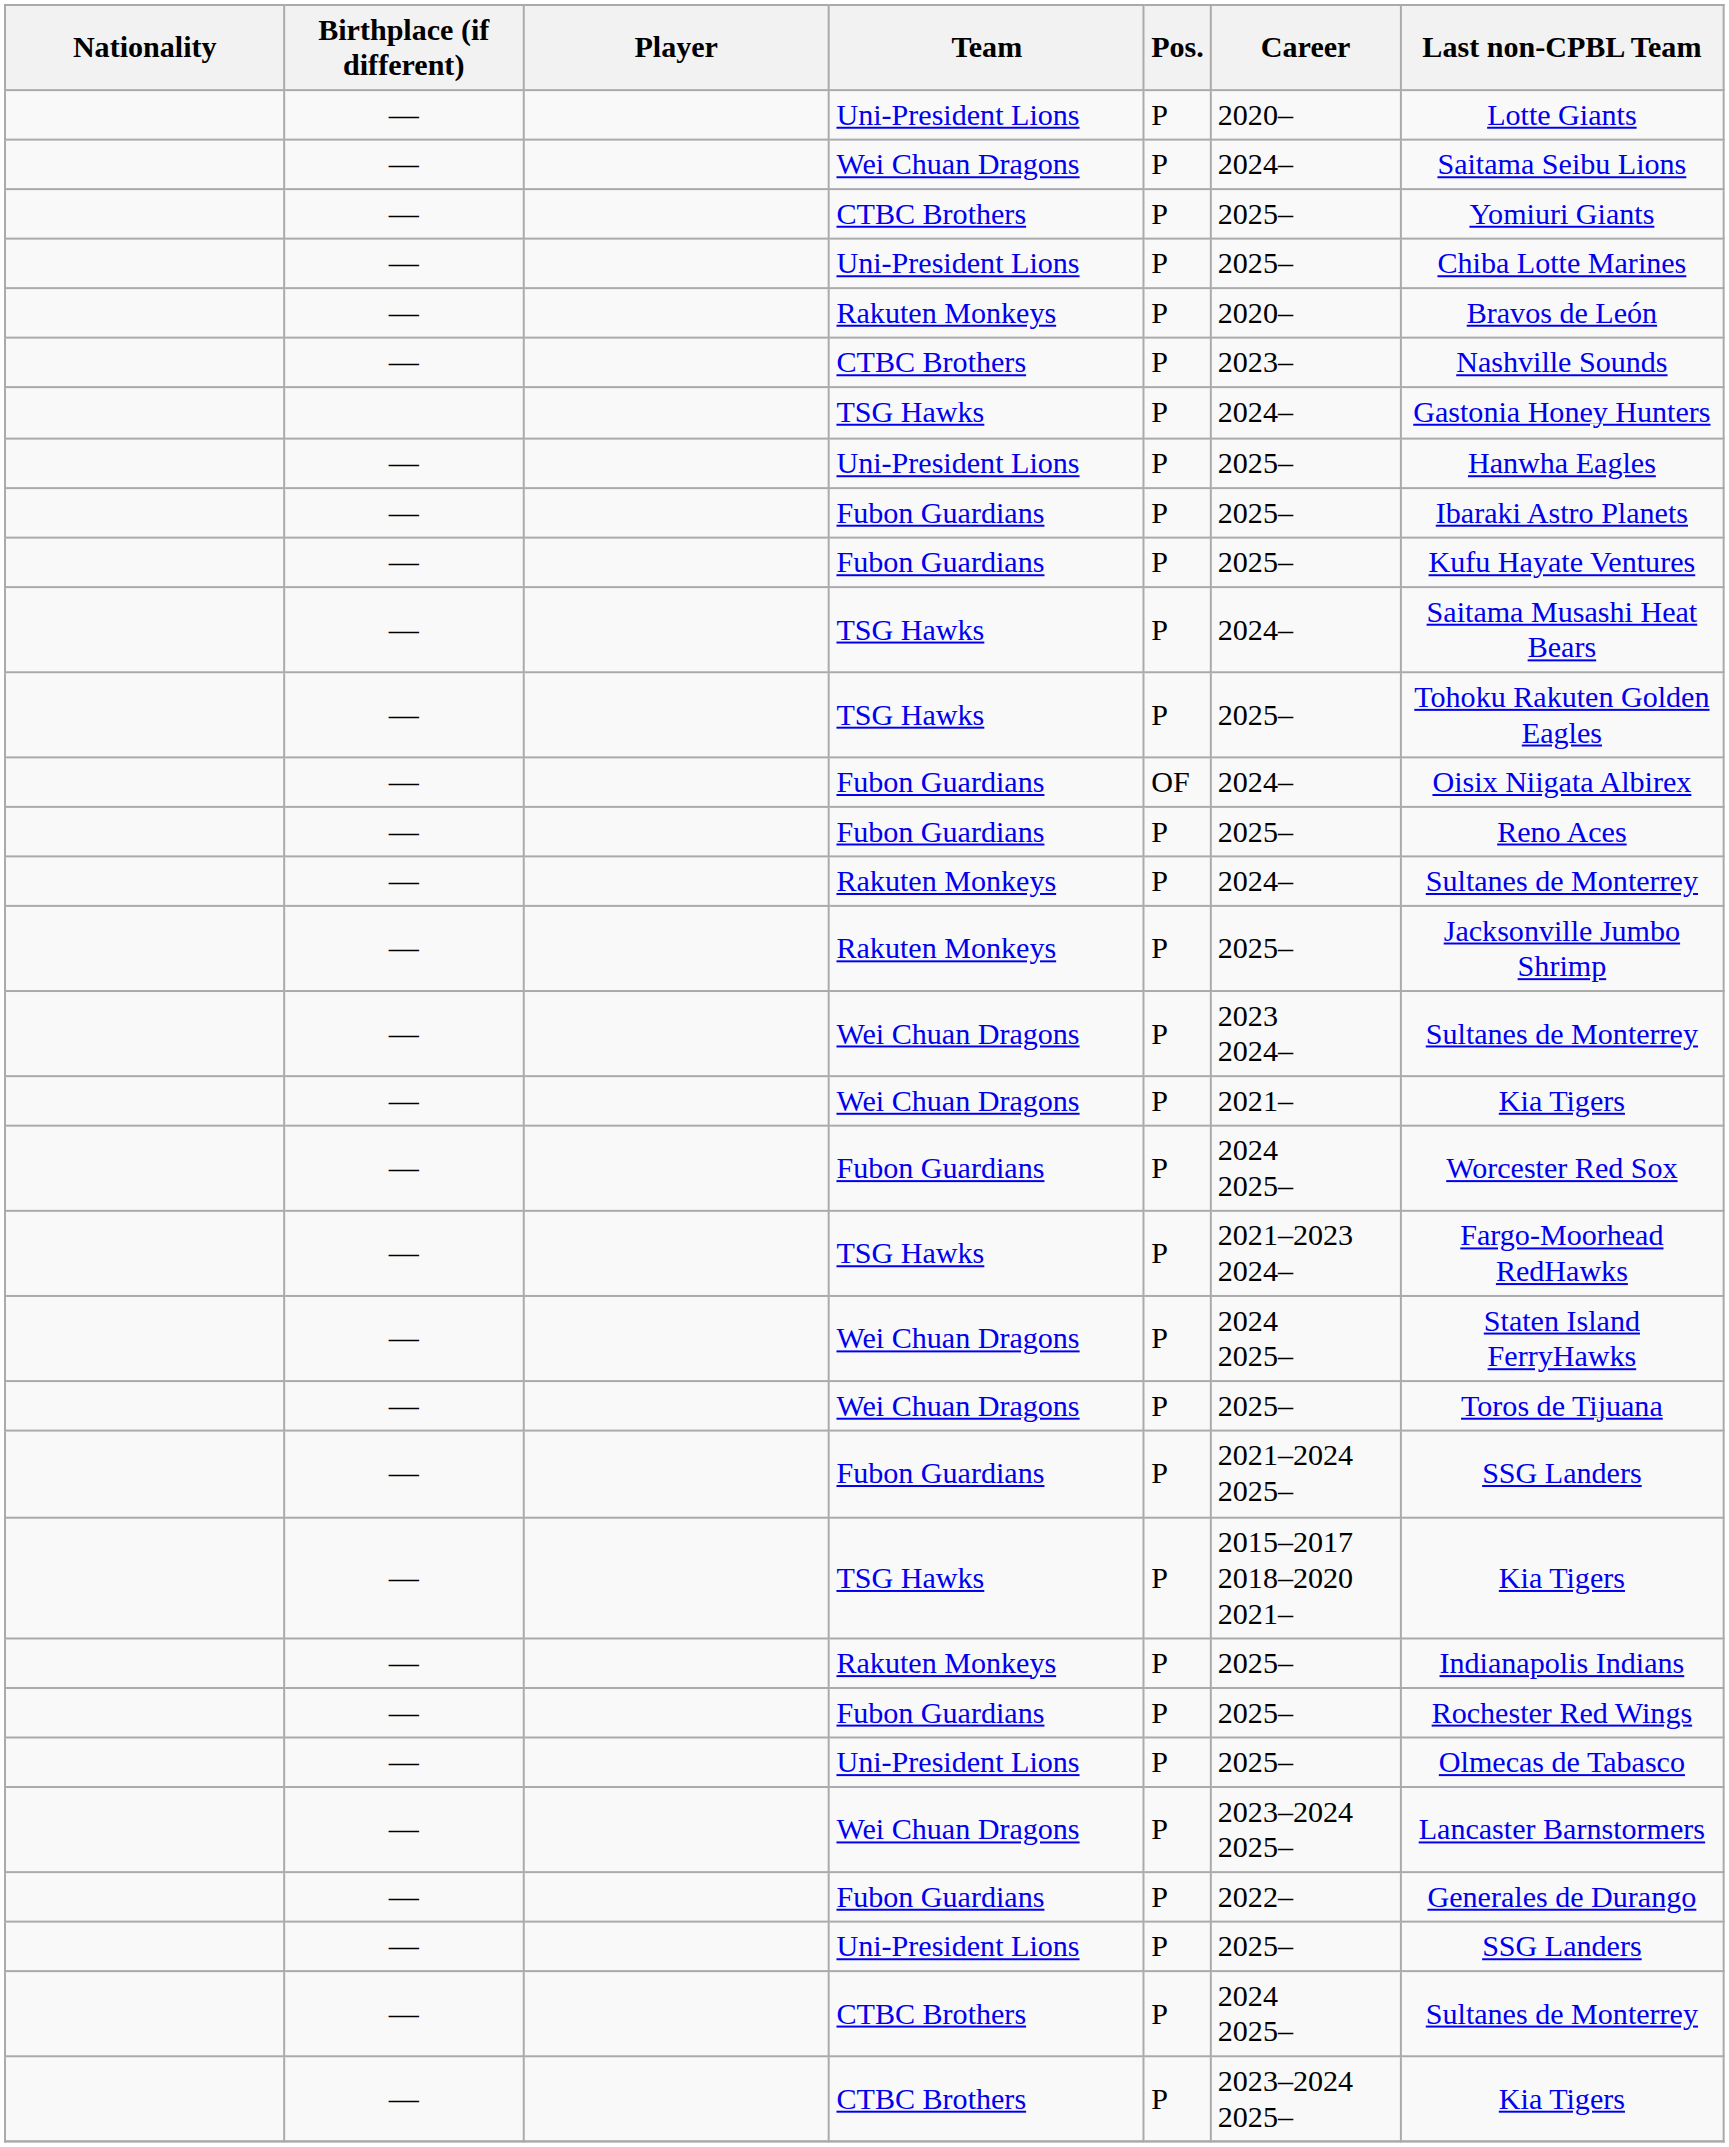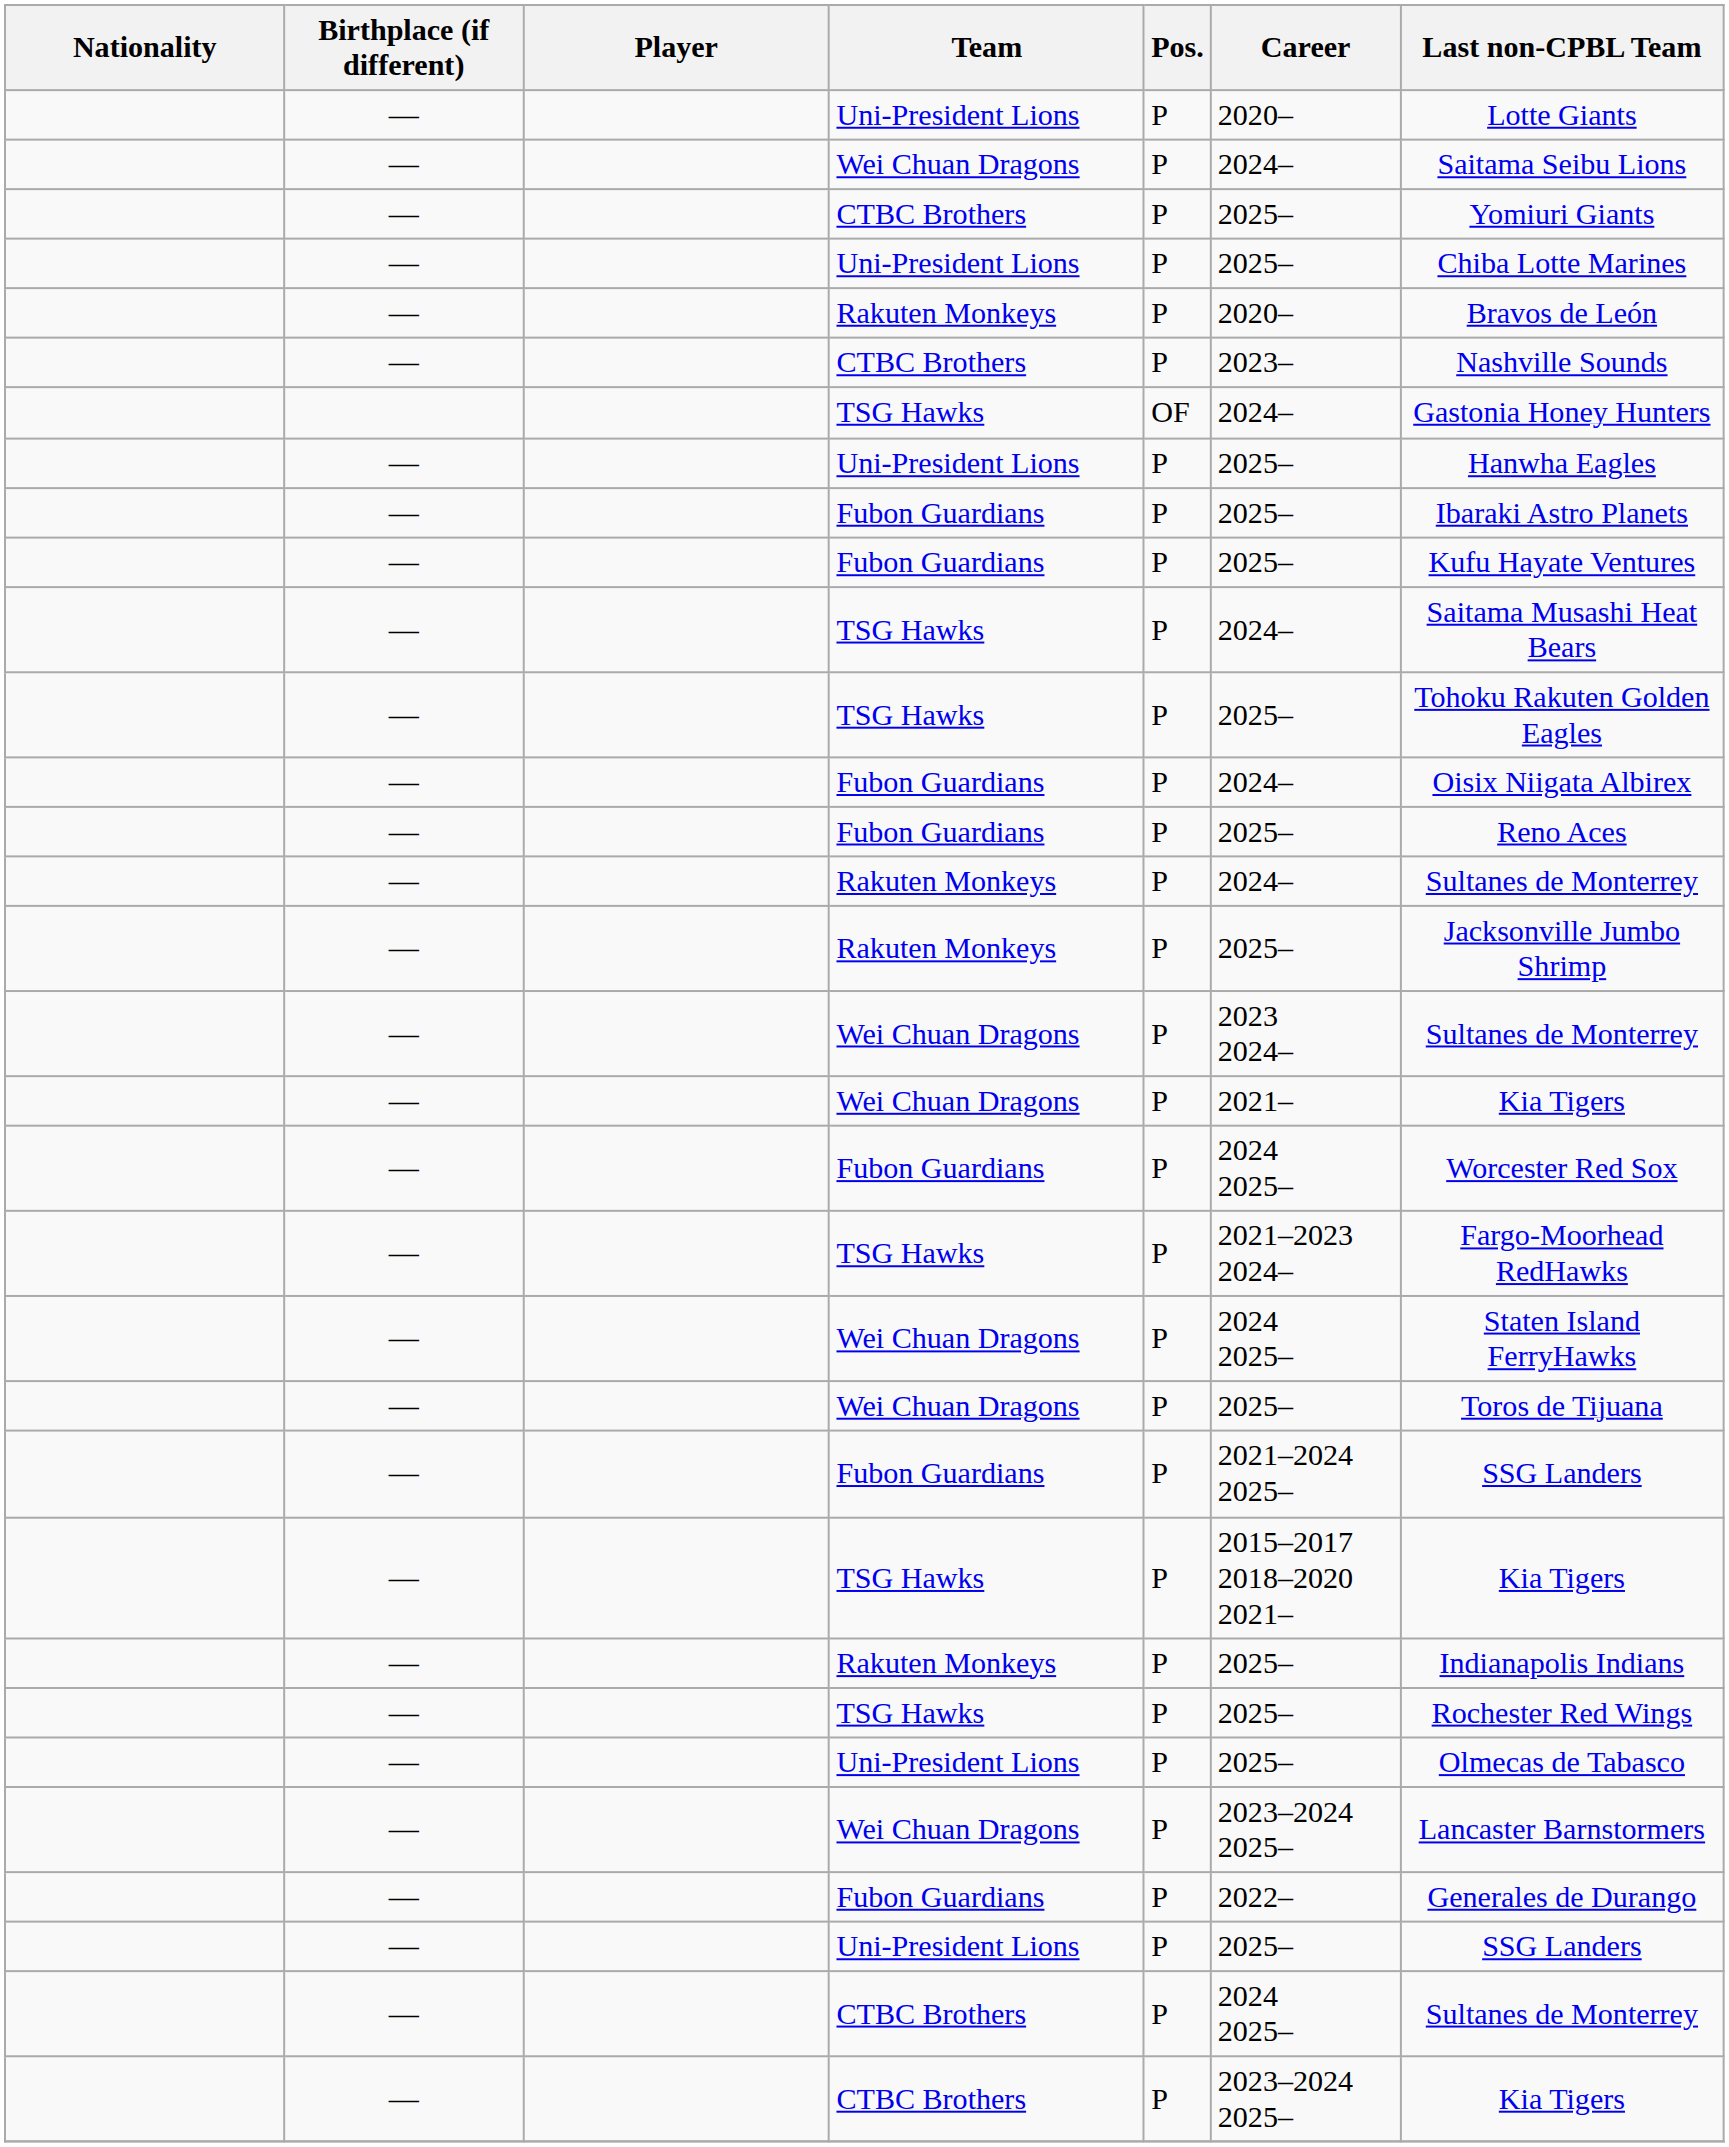(1160, 412) P -> (1170, 412) OF
(1170, 781) OF -> (1160, 781) P
(940, 1711) Fubon Guardians -> (910, 1711) TSG Hawks
